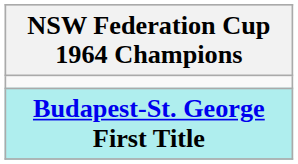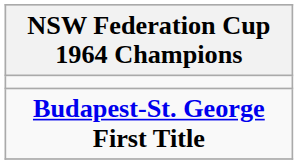(149, 123) paleturquoise background -> (149, 123) no background
